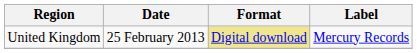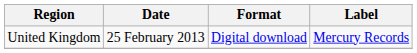(259, 37) khaki background -> (259, 37) no background
